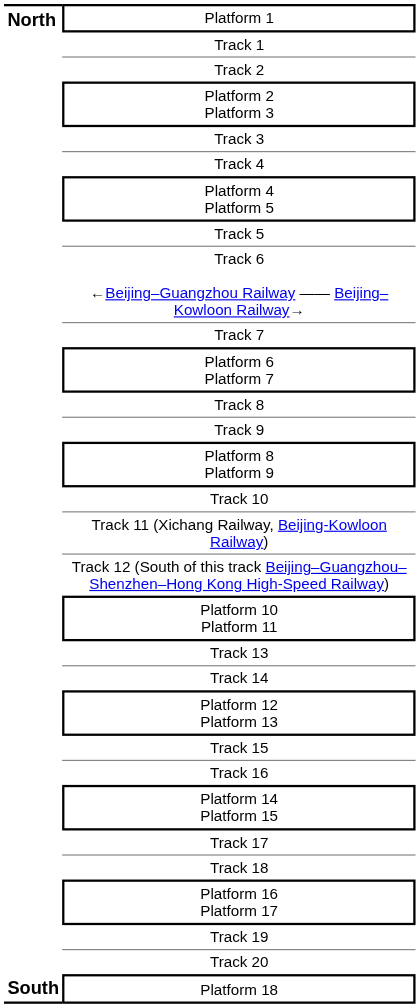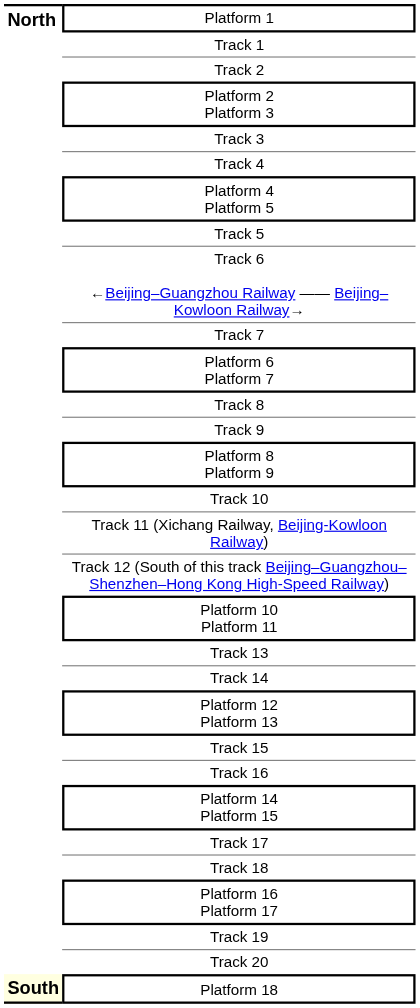(33, 987) no background -> (33, 987) lightyellow background
